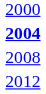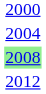(23, 33) bold -> (23, 33) normal
(23, 57) no background -> (23, 57) lightgreen background
